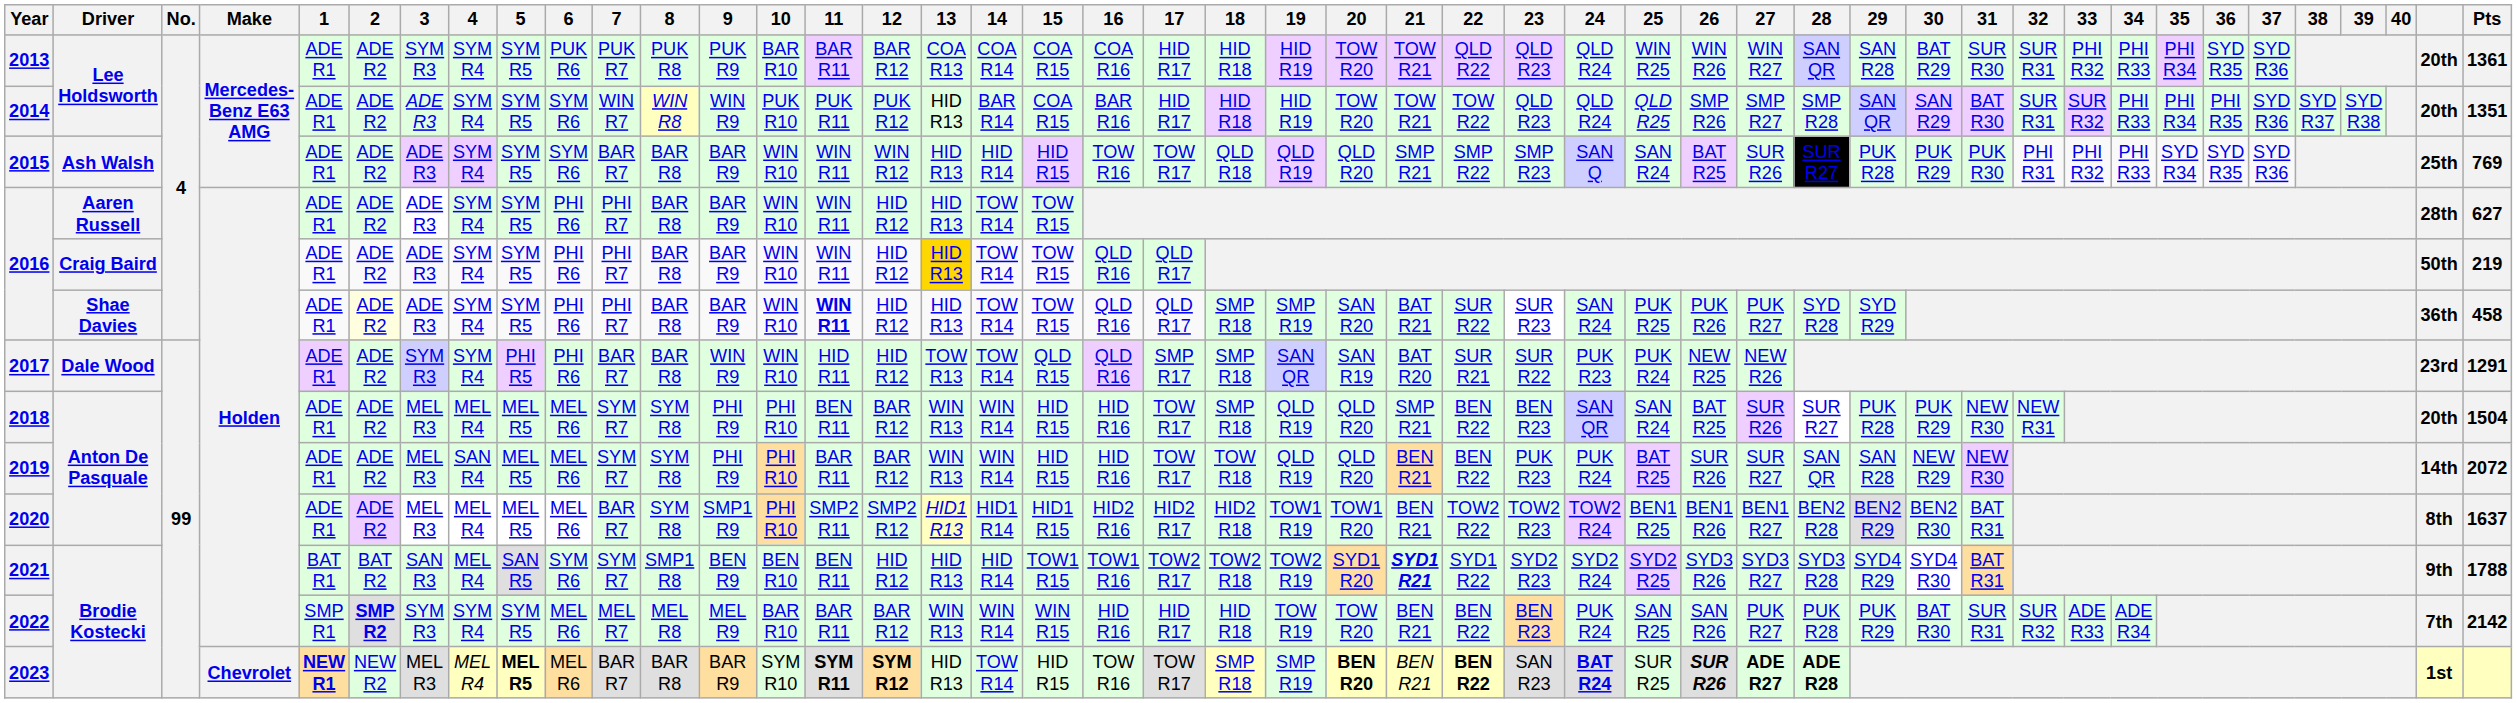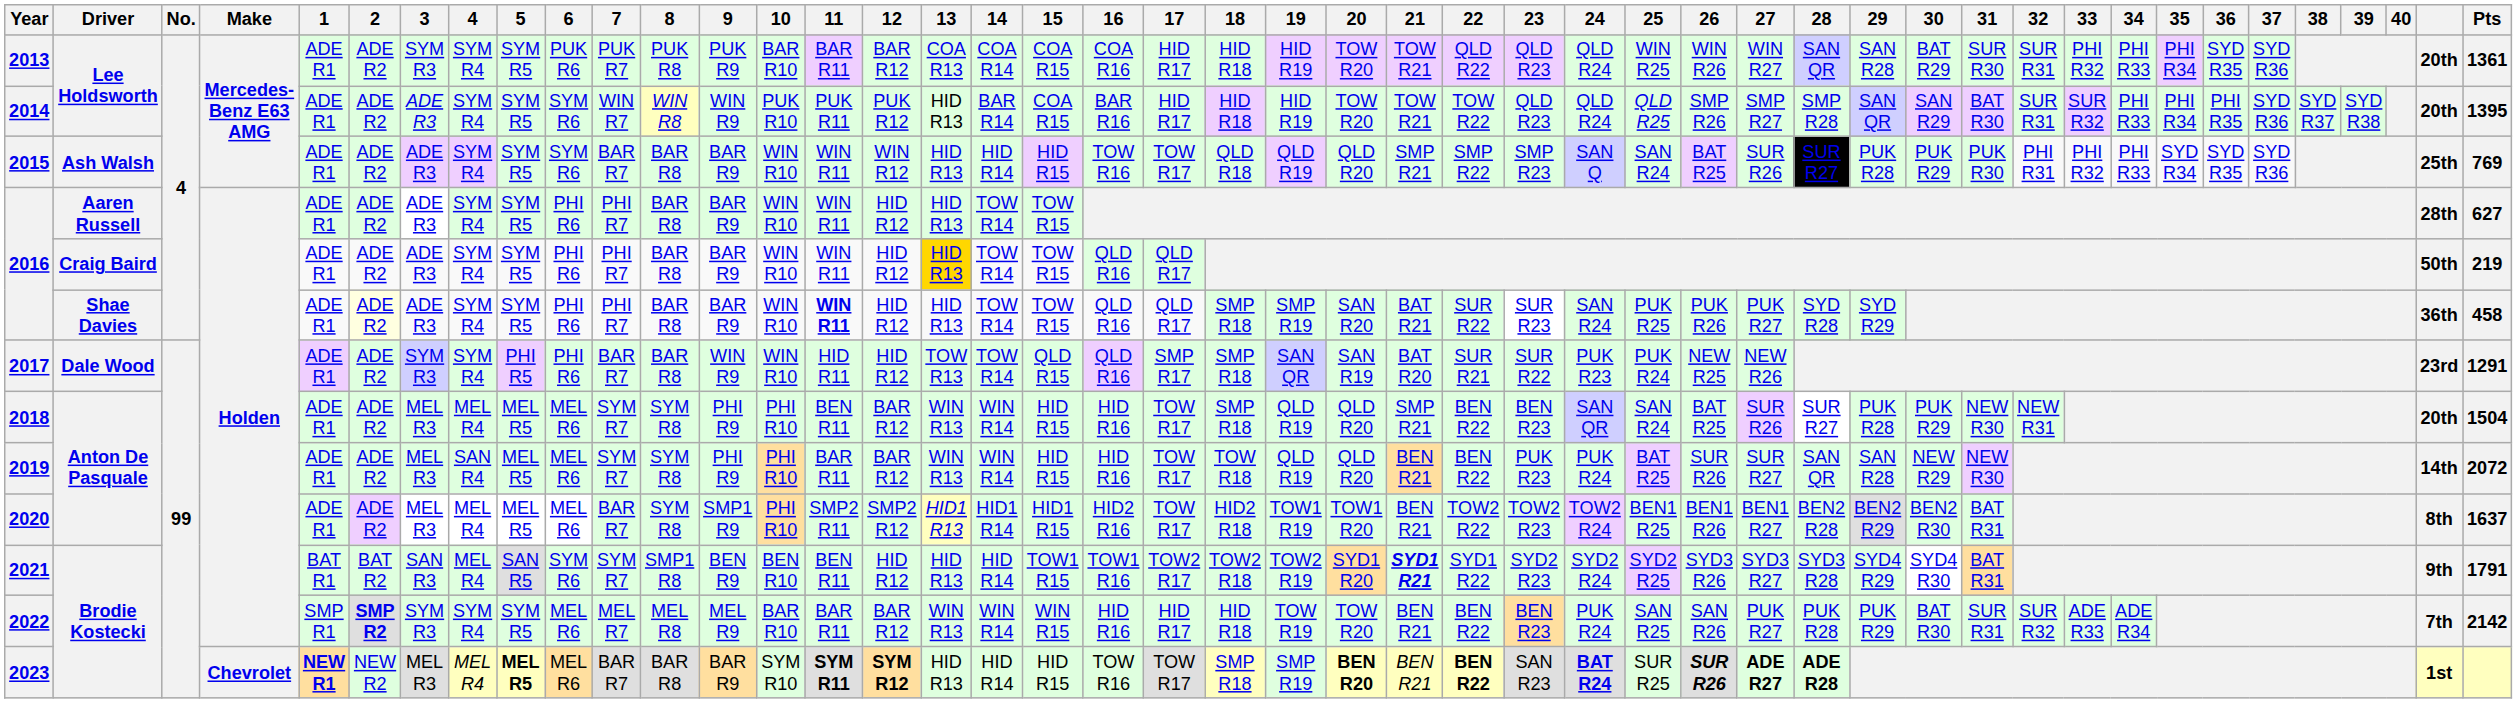(2487, 111) 1351 -> (2487, 111) 1395
(1174, 519) HID2 R17 -> (1174, 519) TOW R17
(2487, 570) 1788 -> (2487, 570) 1791
(997, 672) TOW R14 -> (997, 672) HID R14
